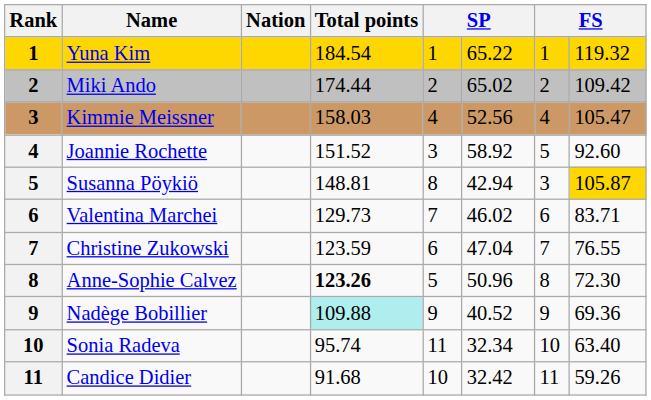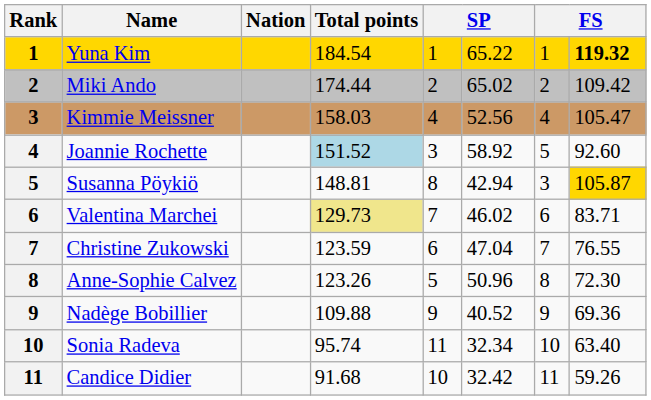(602, 53) normal -> (602, 53) bold
(343, 150) no background -> (343, 150) lightblue background
(343, 215) no background -> (343, 215) khaki background
(343, 280) bold -> (343, 280) normal
(343, 313) paleturquoise background -> (343, 313) no background
